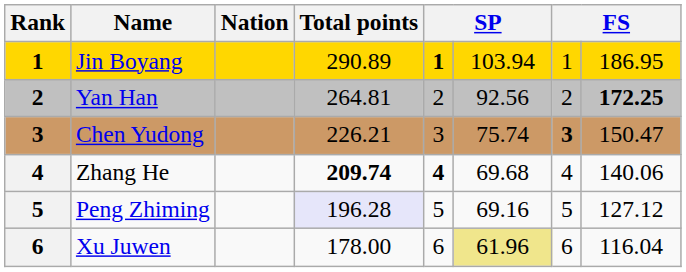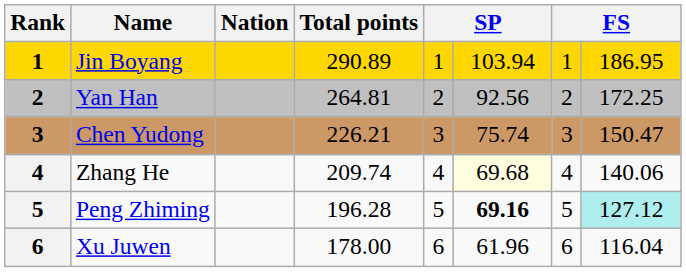(438, 60) bold -> (438, 60) normal
(631, 97) bold -> (631, 97) normal
(567, 135) bold -> (567, 135) normal
(359, 172) bold -> (359, 172) normal
(438, 172) bold -> (438, 172) normal
(503, 172) no background -> (503, 172) lightyellow background
(359, 209) lavender background -> (359, 209) no background
(503, 209) normal -> (503, 209) bold
(631, 209) no background -> (631, 209) paleturquoise background
(503, 246) khaki background -> (503, 246) no background
